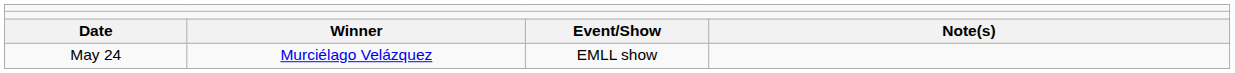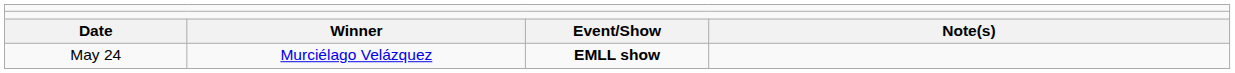(617, 55) normal -> (617, 55) bold
